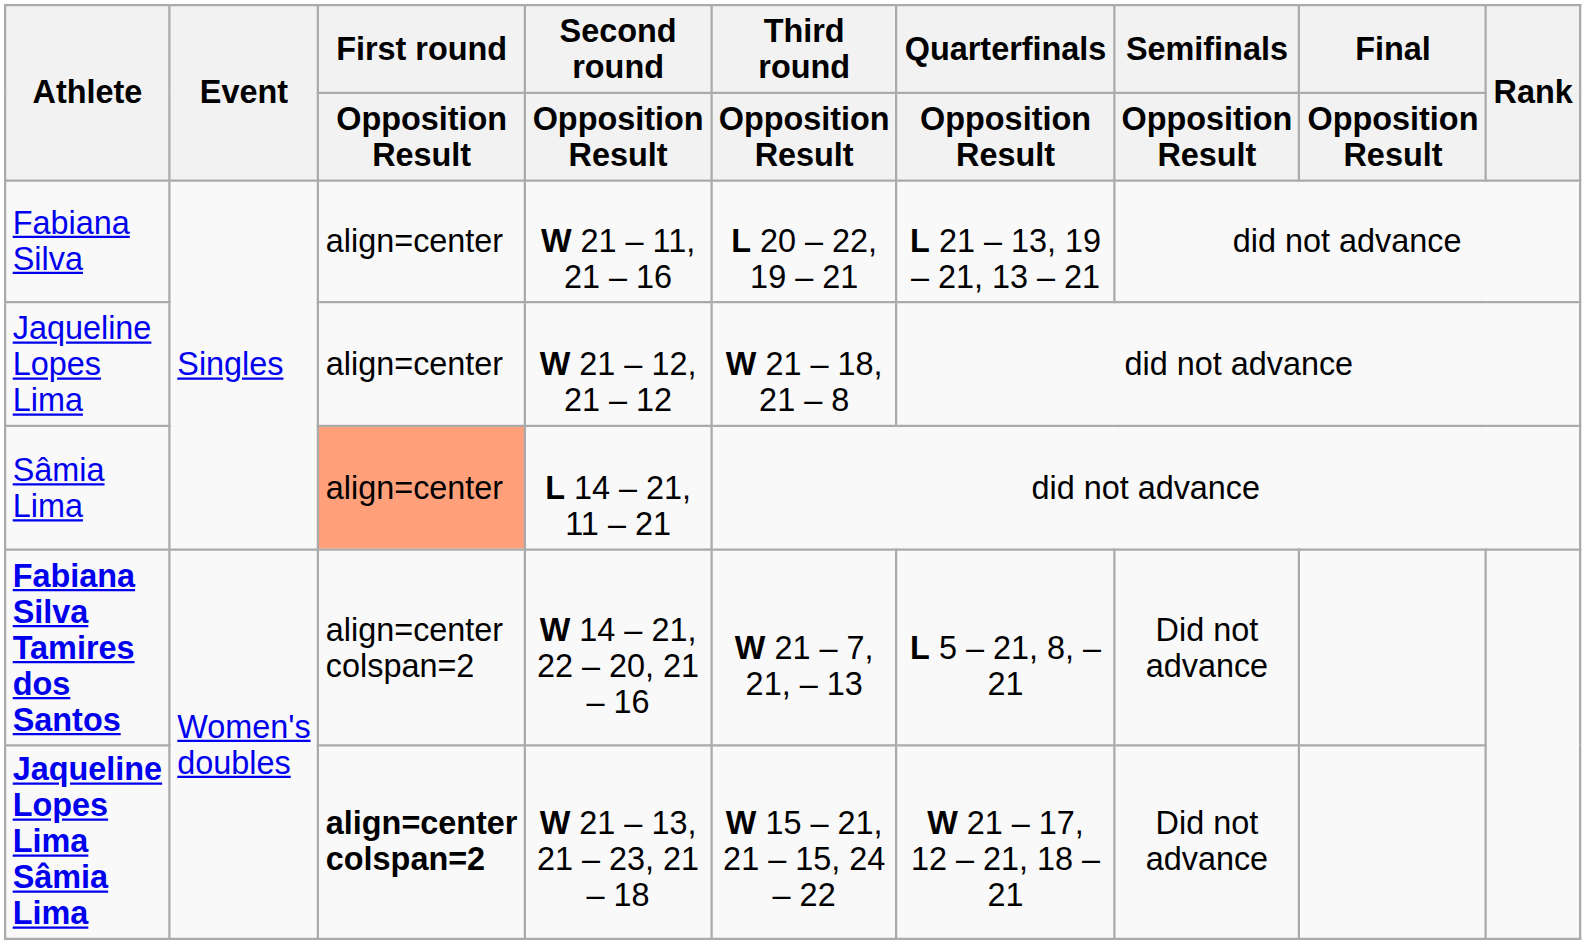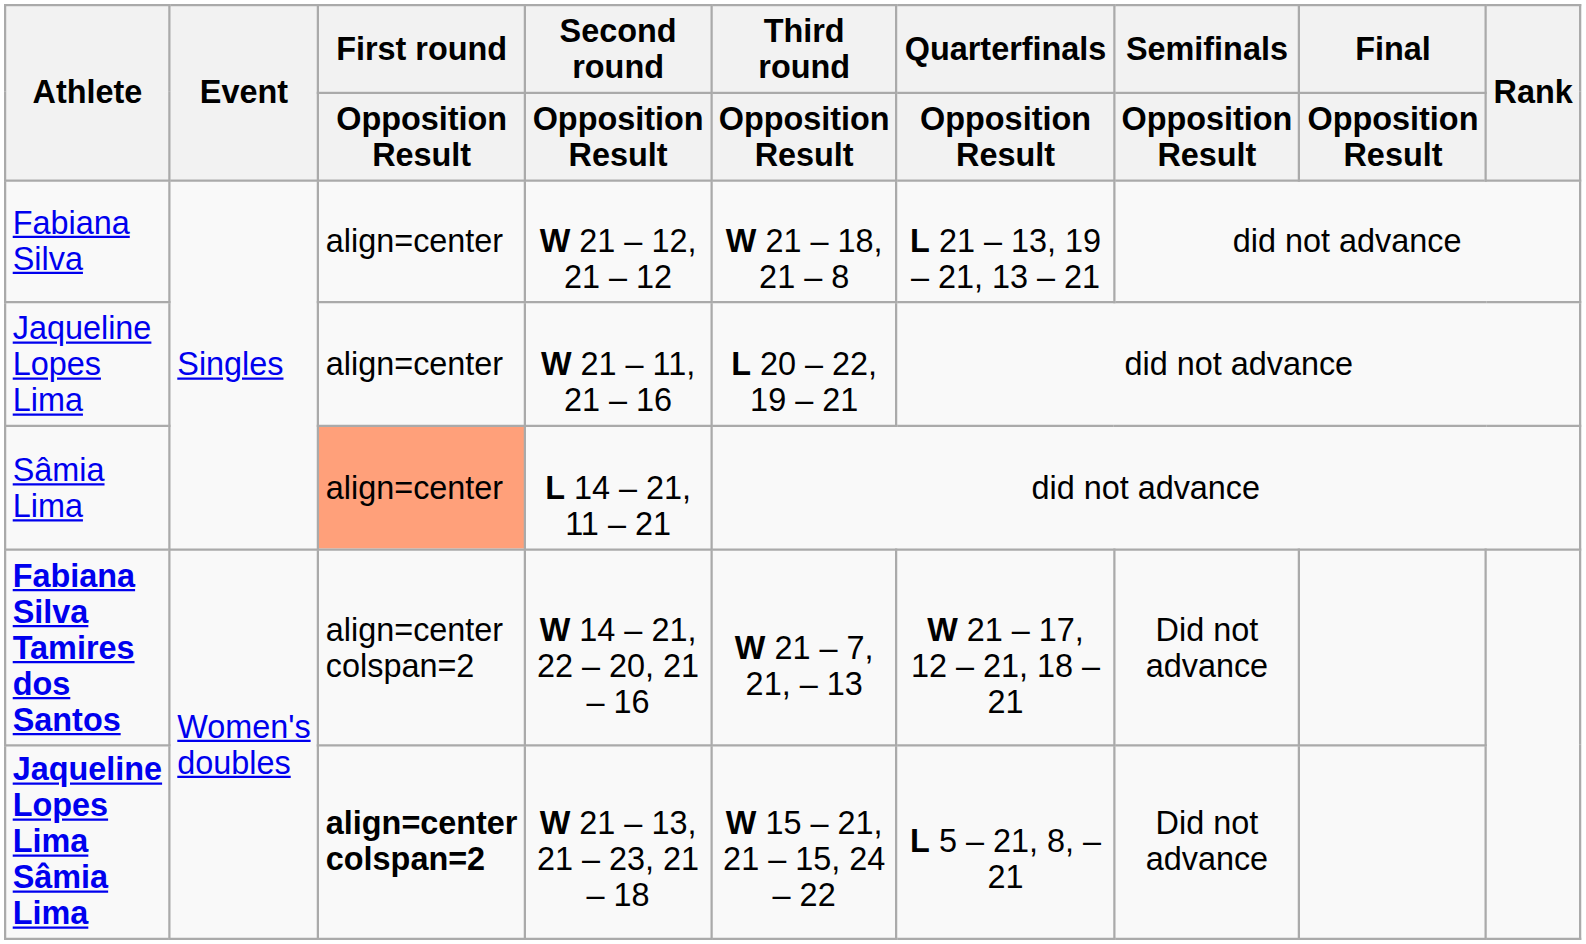(618, 259) W 21 – 11, 21 – 16 -> (618, 259) W 21 – 12, 21 – 12
(804, 259) L 20 – 22, 19 – 21 -> (804, 259) W 21 – 18, 21 – 8
(618, 383) W 21 – 12, 21 – 12 -> (618, 383) W 21 – 11, 21 – 16
(804, 383) W 21 – 18, 21 – 8 -> (804, 383) L 20 – 22, 19 – 21
(1006, 665) L 5 – 21, 8, – 21 -> (1006, 665) W 21 – 17, 12 – 21, 18 – 21
(1006, 860) W 21 – 17, 12 – 21, 18 – 21 -> (1006, 860) L 5 – 21, 8, – 21
